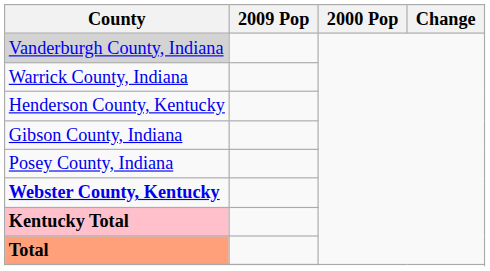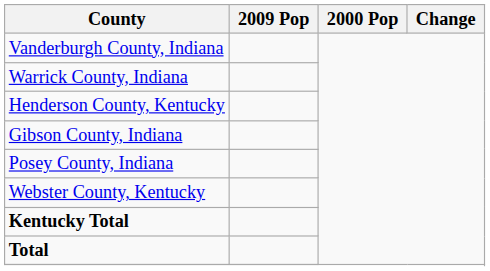(116, 47) lightgrey background -> (116, 47) no background
(114, 192) bold -> (107, 192) normal
(69, 221) pink background -> (69, 221) no background
(29, 250) lightsalmon background -> (29, 250) no background
